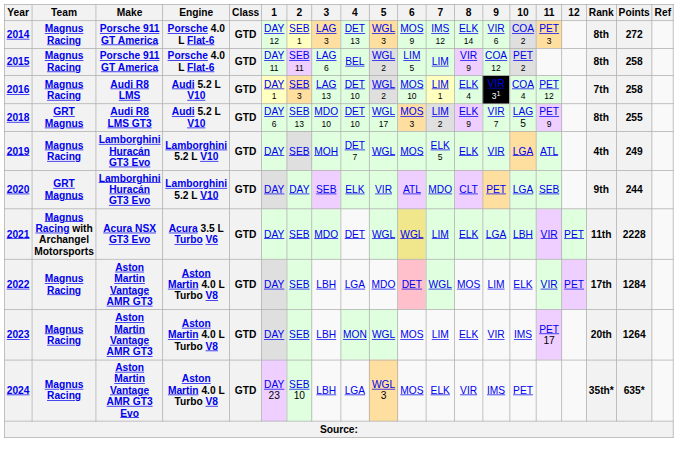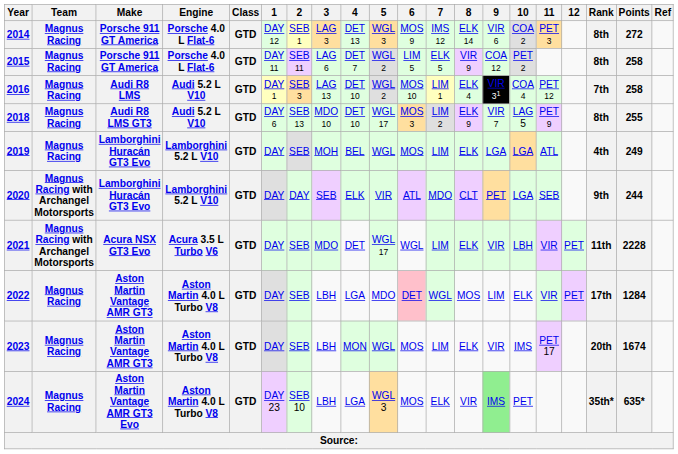(355, 62) BEL -> (355, 62) DET 7
(440, 62) LIM -> (440, 62) ELK 5
(64, 118) GRT Magnus -> (64, 118) Magnus Racing
(355, 151) DET 7 -> (355, 151) BEL
(440, 151) ELK 5 -> (440, 151) LIM
(496, 151) VIR -> (496, 151) LGA
(64, 190) GRT Magnus -> (64, 196) Magnus Racing with Archangel Motorsports
(384, 235) WGL -> (384, 246) WGL 17
(412, 235) khaki background -> (412, 246) no background
(496, 235) LGA -> (496, 246) VIR
(634, 335) 1264 -> (634, 346) 1674
(496, 391) no background -> (496, 402) lightgreen background
